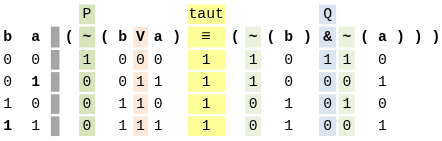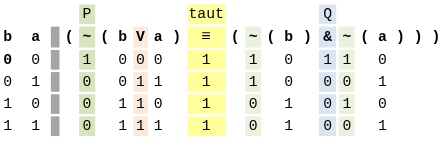(8, 60) normal -> (8, 60) bold
(36, 82) bold -> (36, 82) normal
(8, 126) bold -> (8, 126) normal
